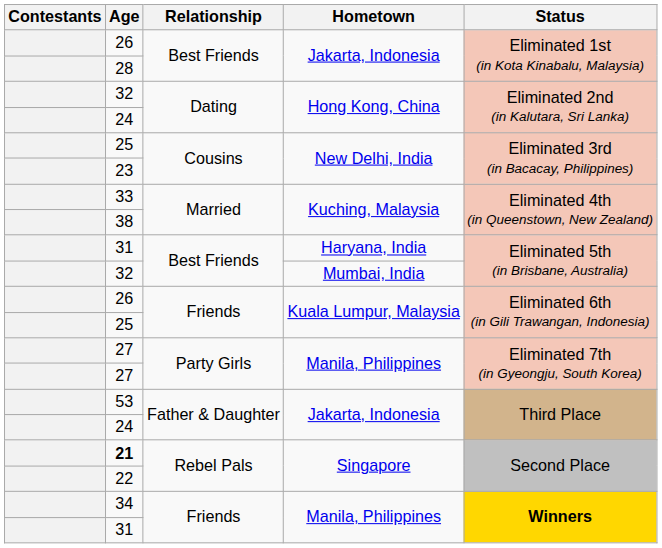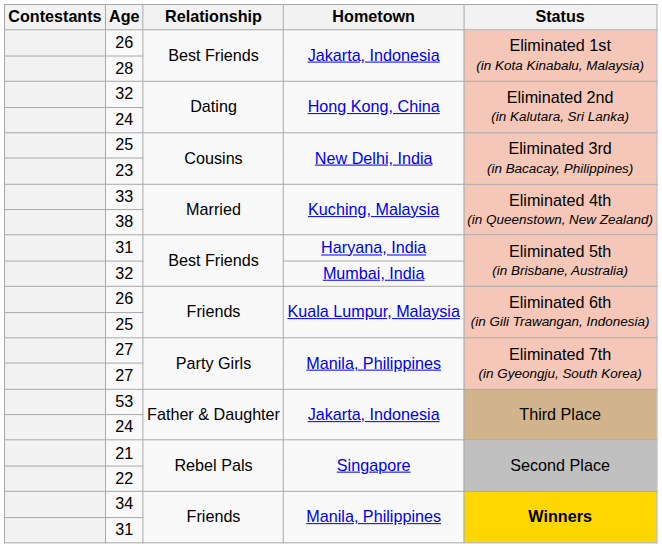(124, 453) bold -> (124, 453) normal
